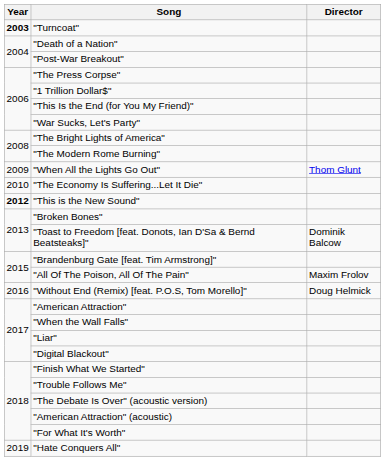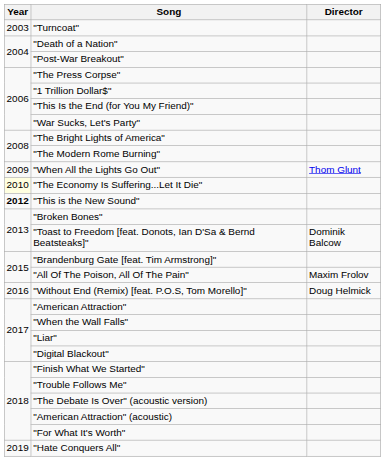(18, 28) bold -> (18, 28) normal
(18, 185) no background -> (18, 185) lightyellow background
